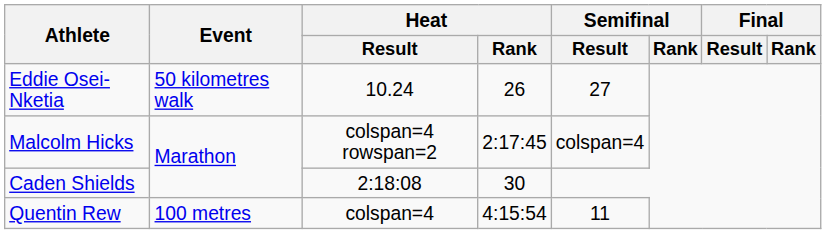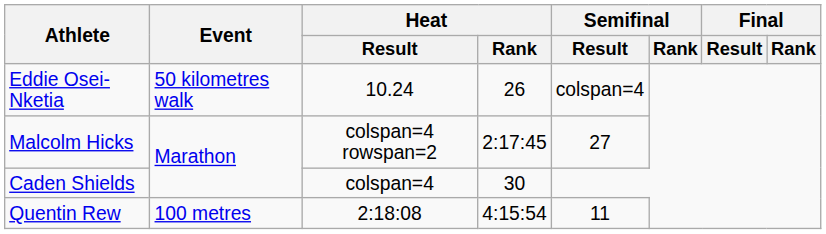(600, 90) 27 -> (600, 90) colspan=4
(600, 142) colspan=4 -> (600, 142) 27
(390, 183) 2:18:08 -> (390, 183) colspan=4
(390, 214) colspan=4 -> (390, 214) 2:18:08
